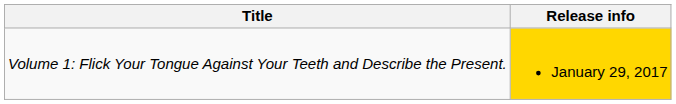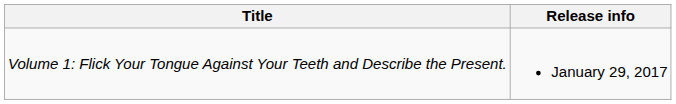(591, 72) gold background -> (591, 72) no background
